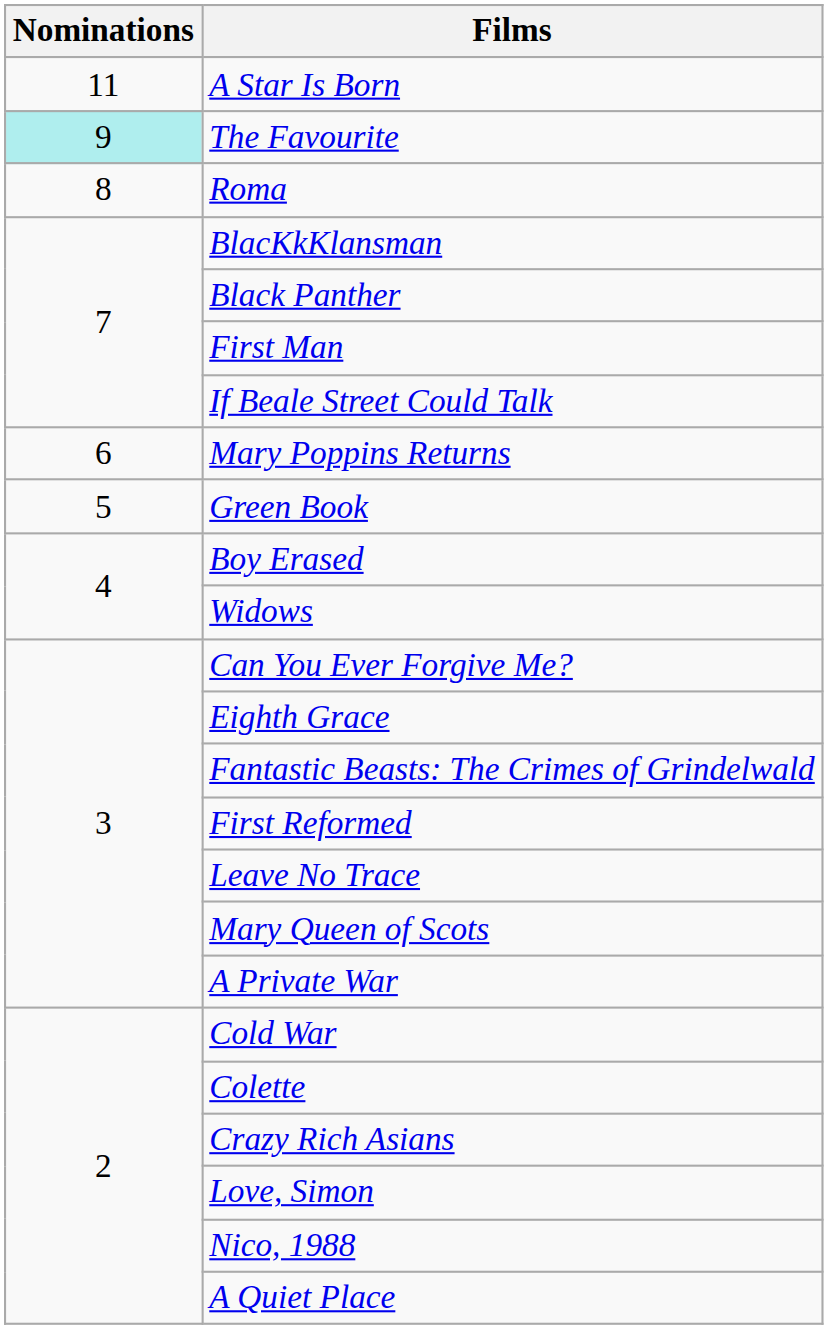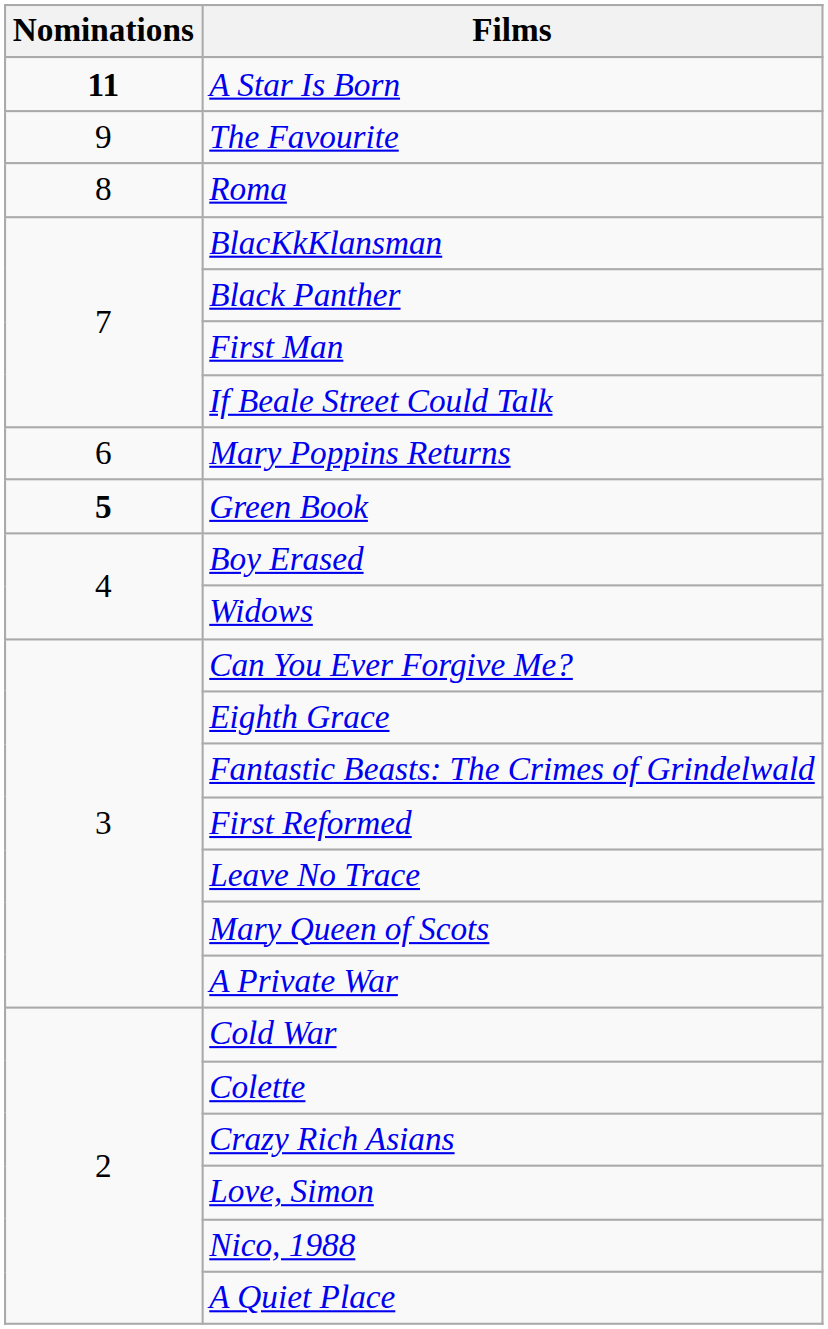(103, 83) normal -> (103, 83) bold
(103, 136) paleturquoise background -> (103, 136) no background
(103, 505) normal -> (103, 505) bold
